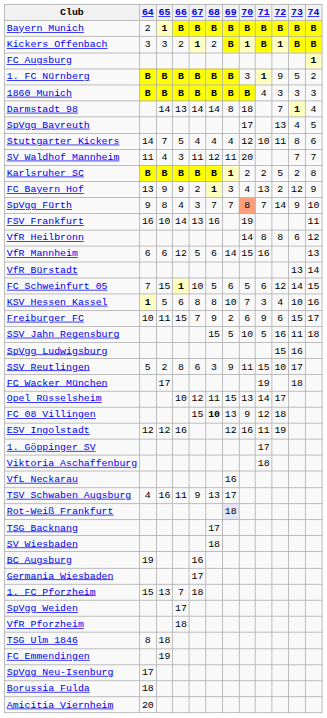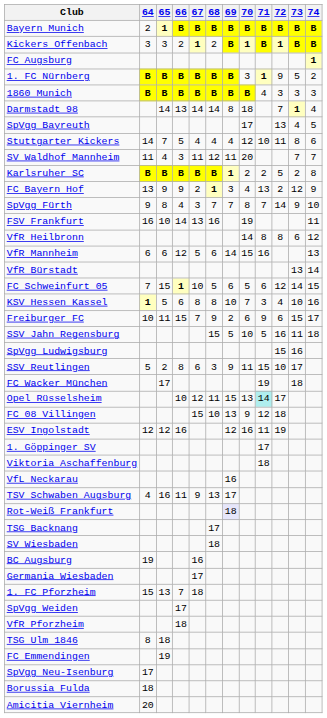(247, 206) lightsalmon background -> (247, 206) no background
(264, 399) no background -> (264, 399) paleturquoise background
(214, 415) bold -> (214, 415) normal
